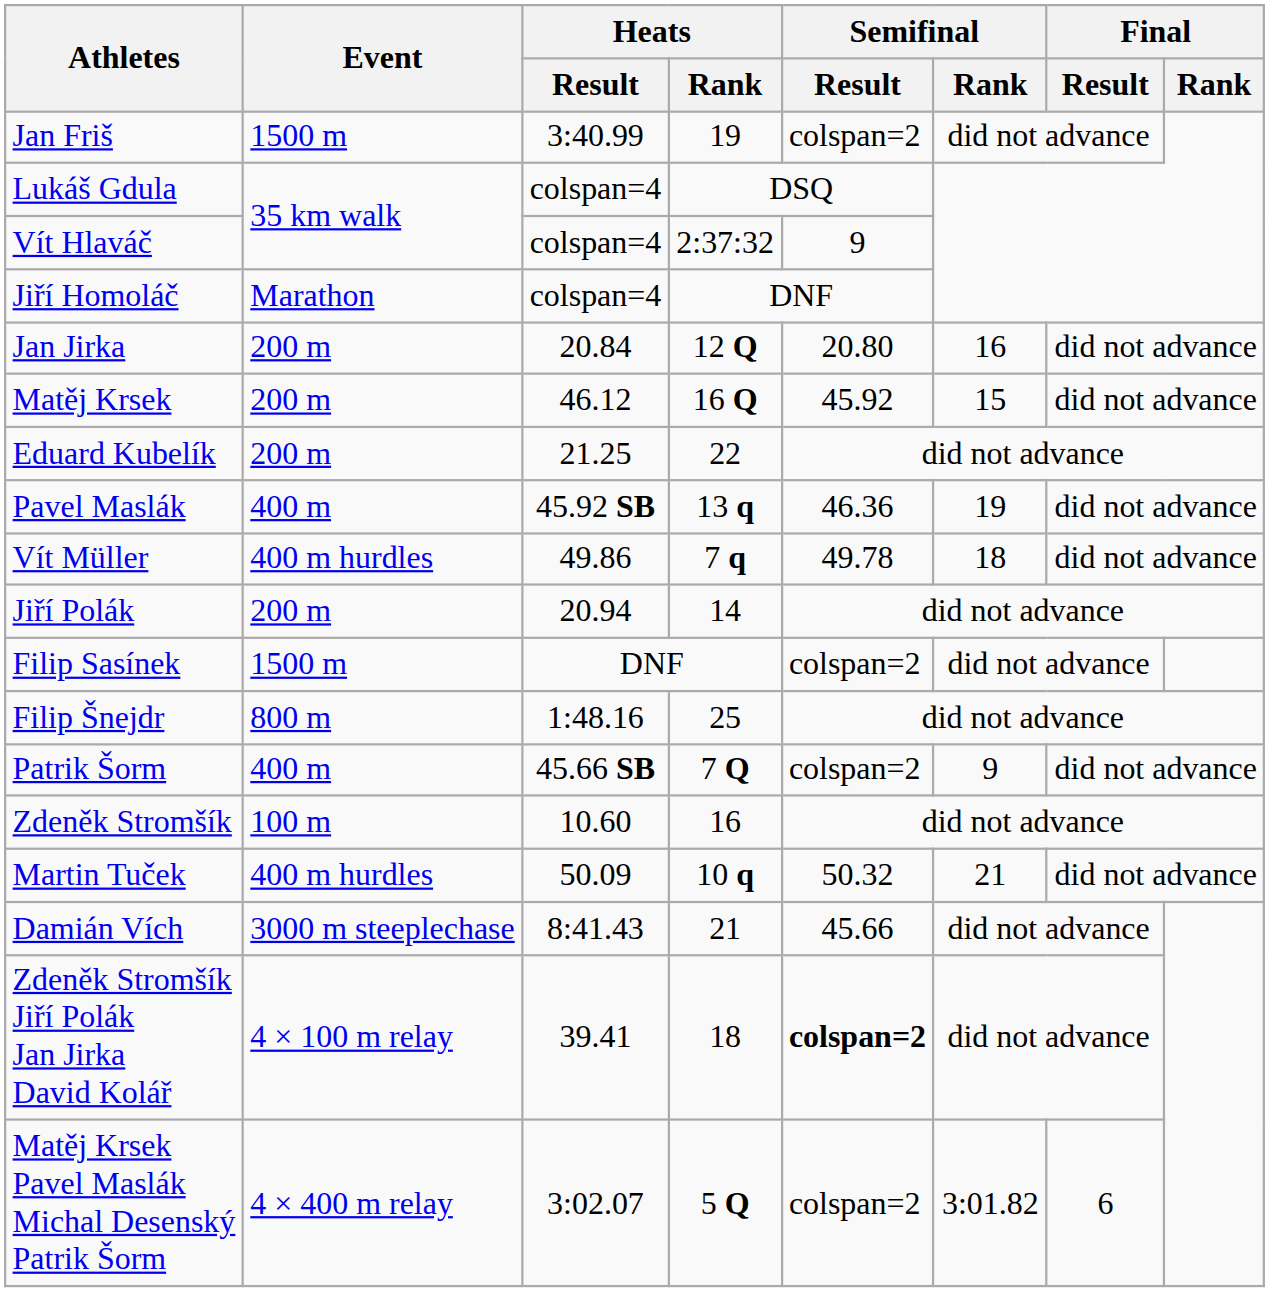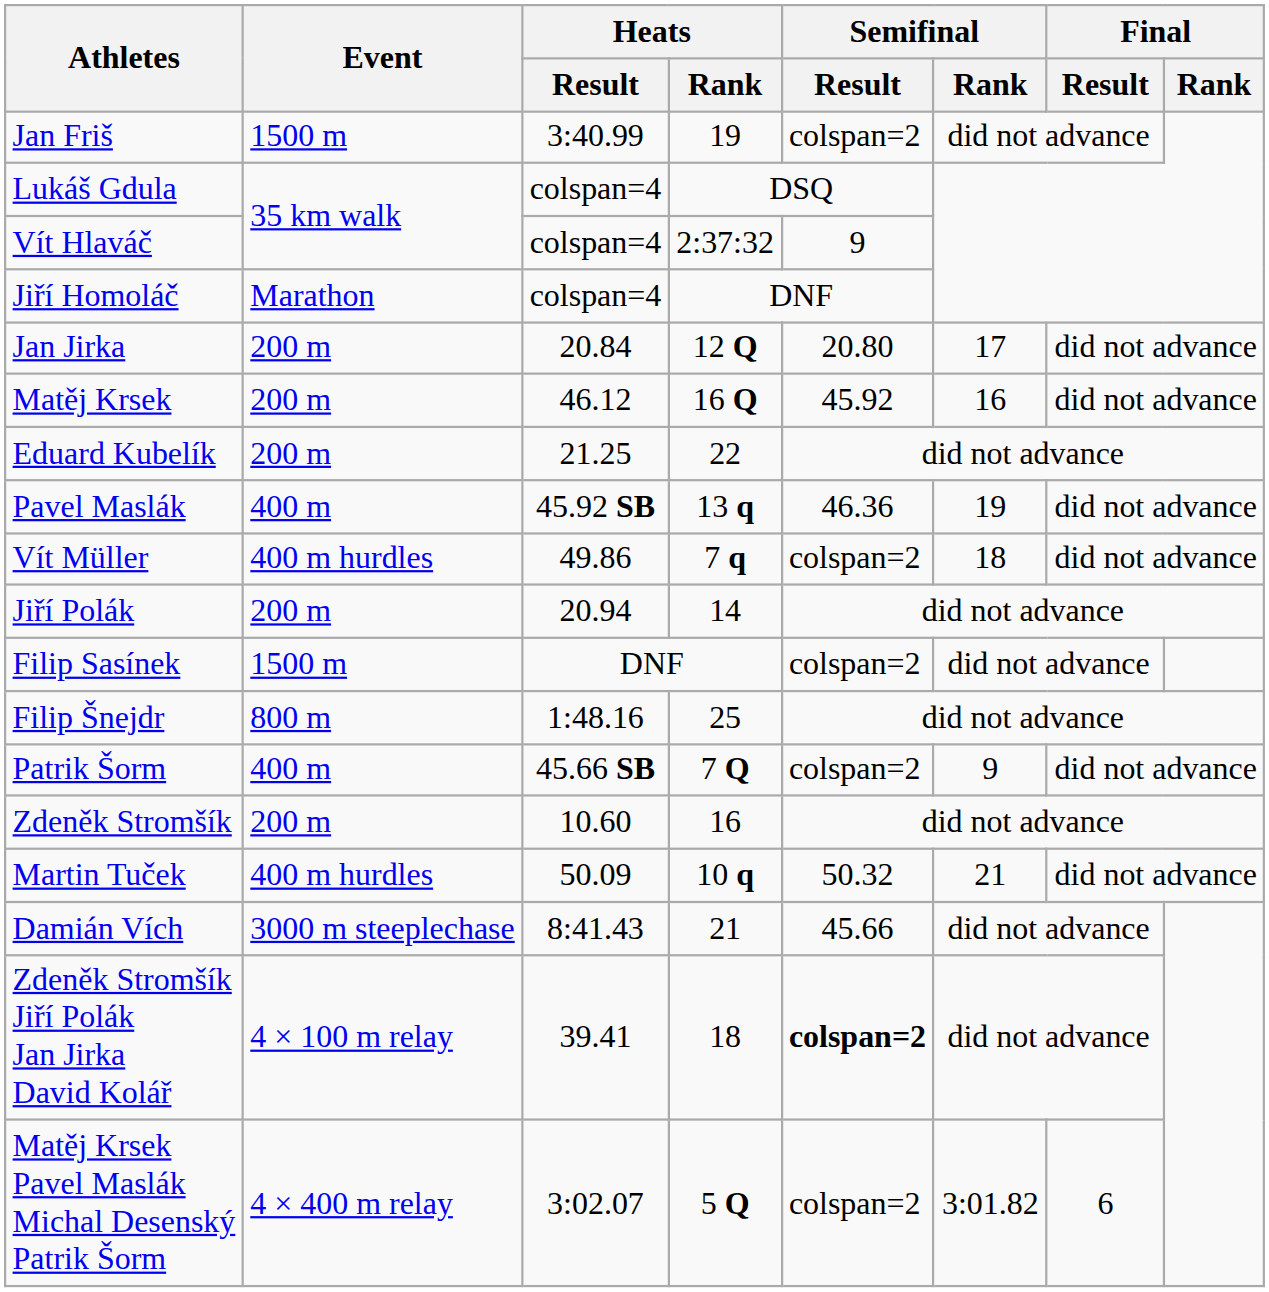(990, 347) 16 -> (990, 347) 17
(990, 400) 15 -> (990, 400) 16
(857, 558) 49.78 -> (855, 558) colspan=2
(291, 822) 100 m -> (291, 822) 200 m
